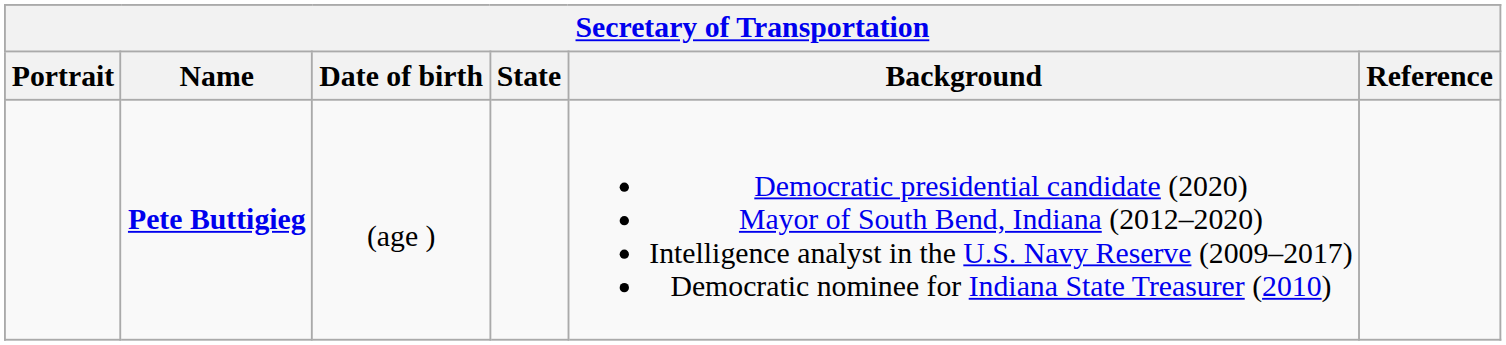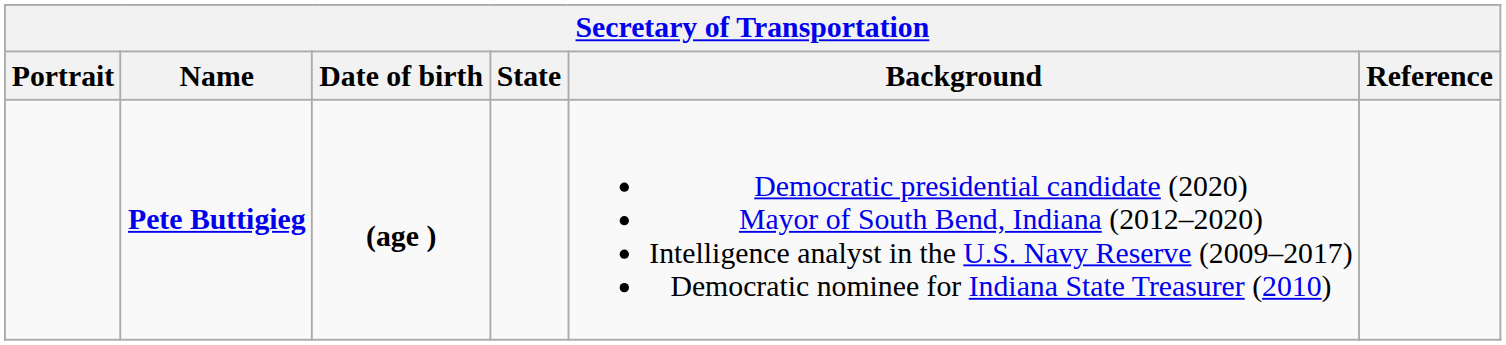(401, 235) normal -> (401, 235) bold
